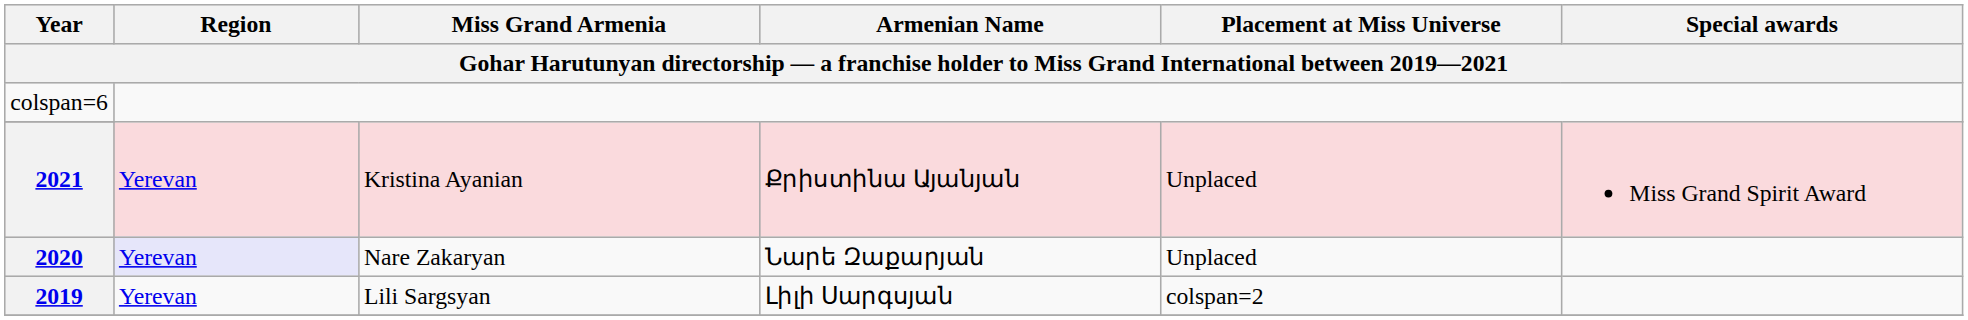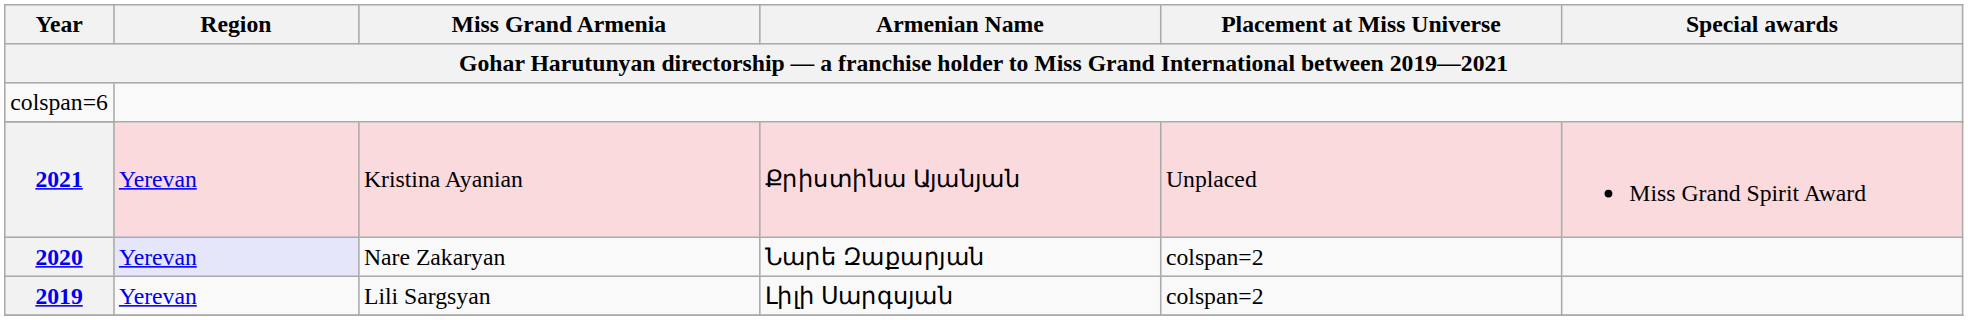(1211, 256) Unplaced -> (1215, 256) colspan=2
